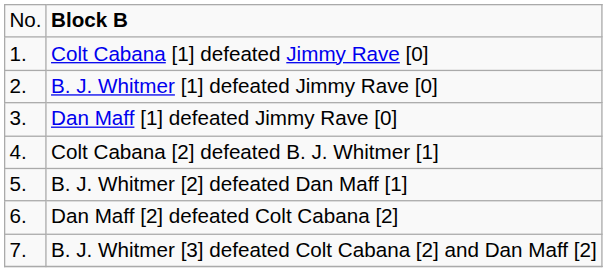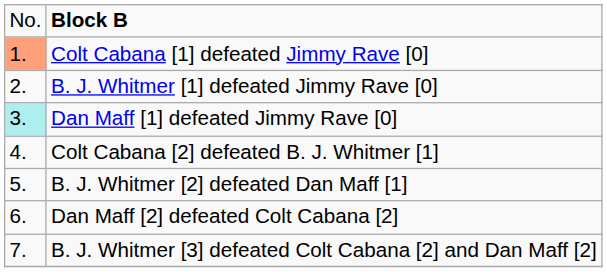(18, 53) no background -> (18, 53) lightsalmon background
(18, 119) no background -> (18, 119) paleturquoise background
